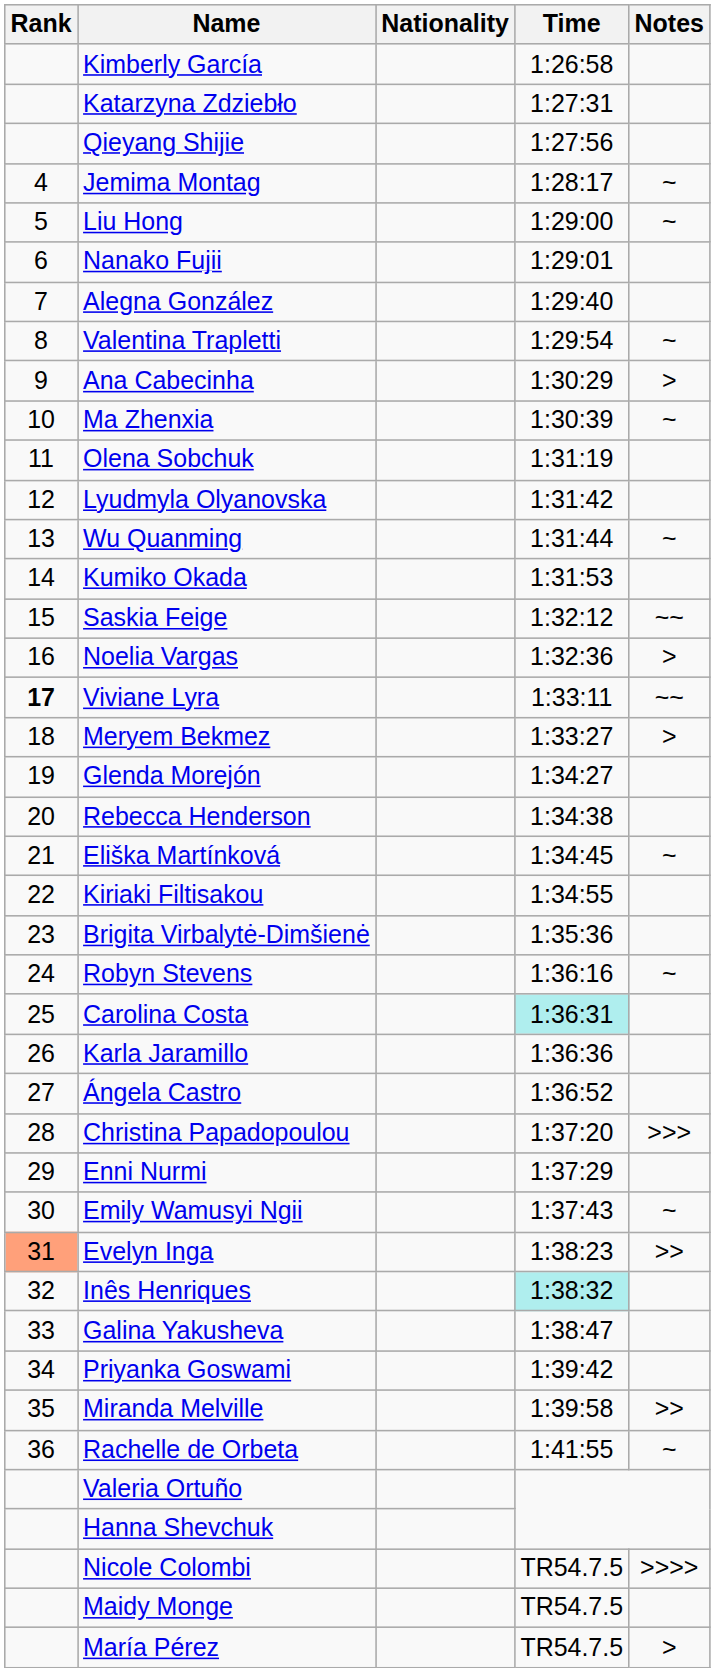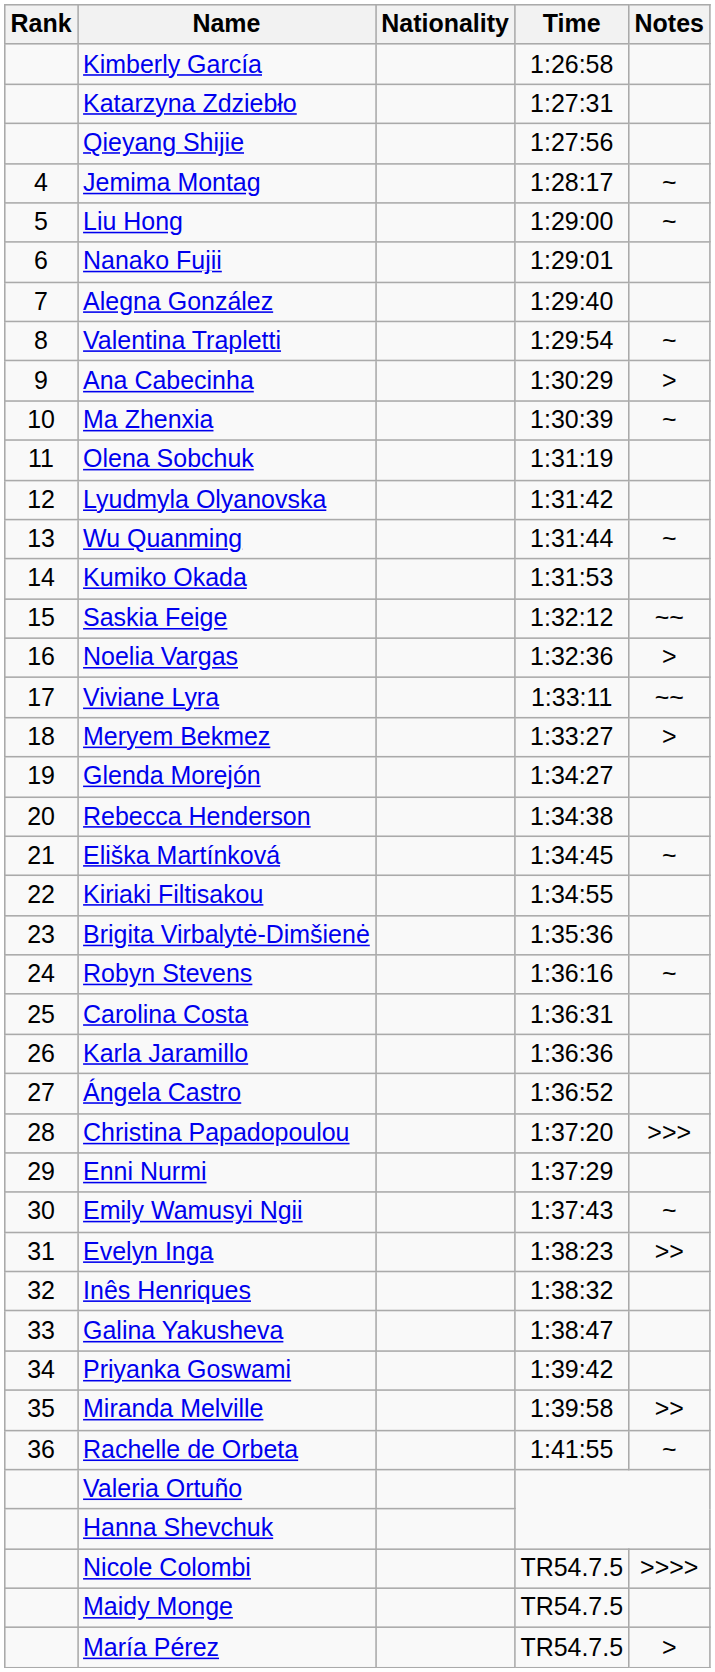(41, 697) bold -> (41, 697) normal
(572, 1013) paleturquoise background -> (572, 1013) no background
(41, 1251) lightsalmon background -> (41, 1251) no background
(572, 1291) paleturquoise background -> (572, 1291) no background
